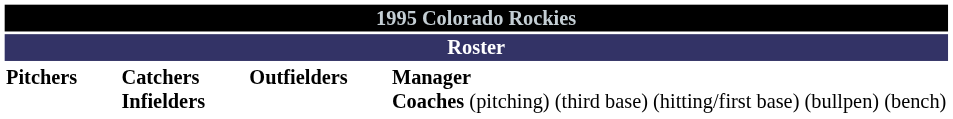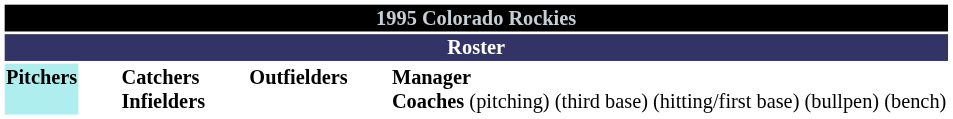(42, 76) no background -> (42, 76) paleturquoise background
